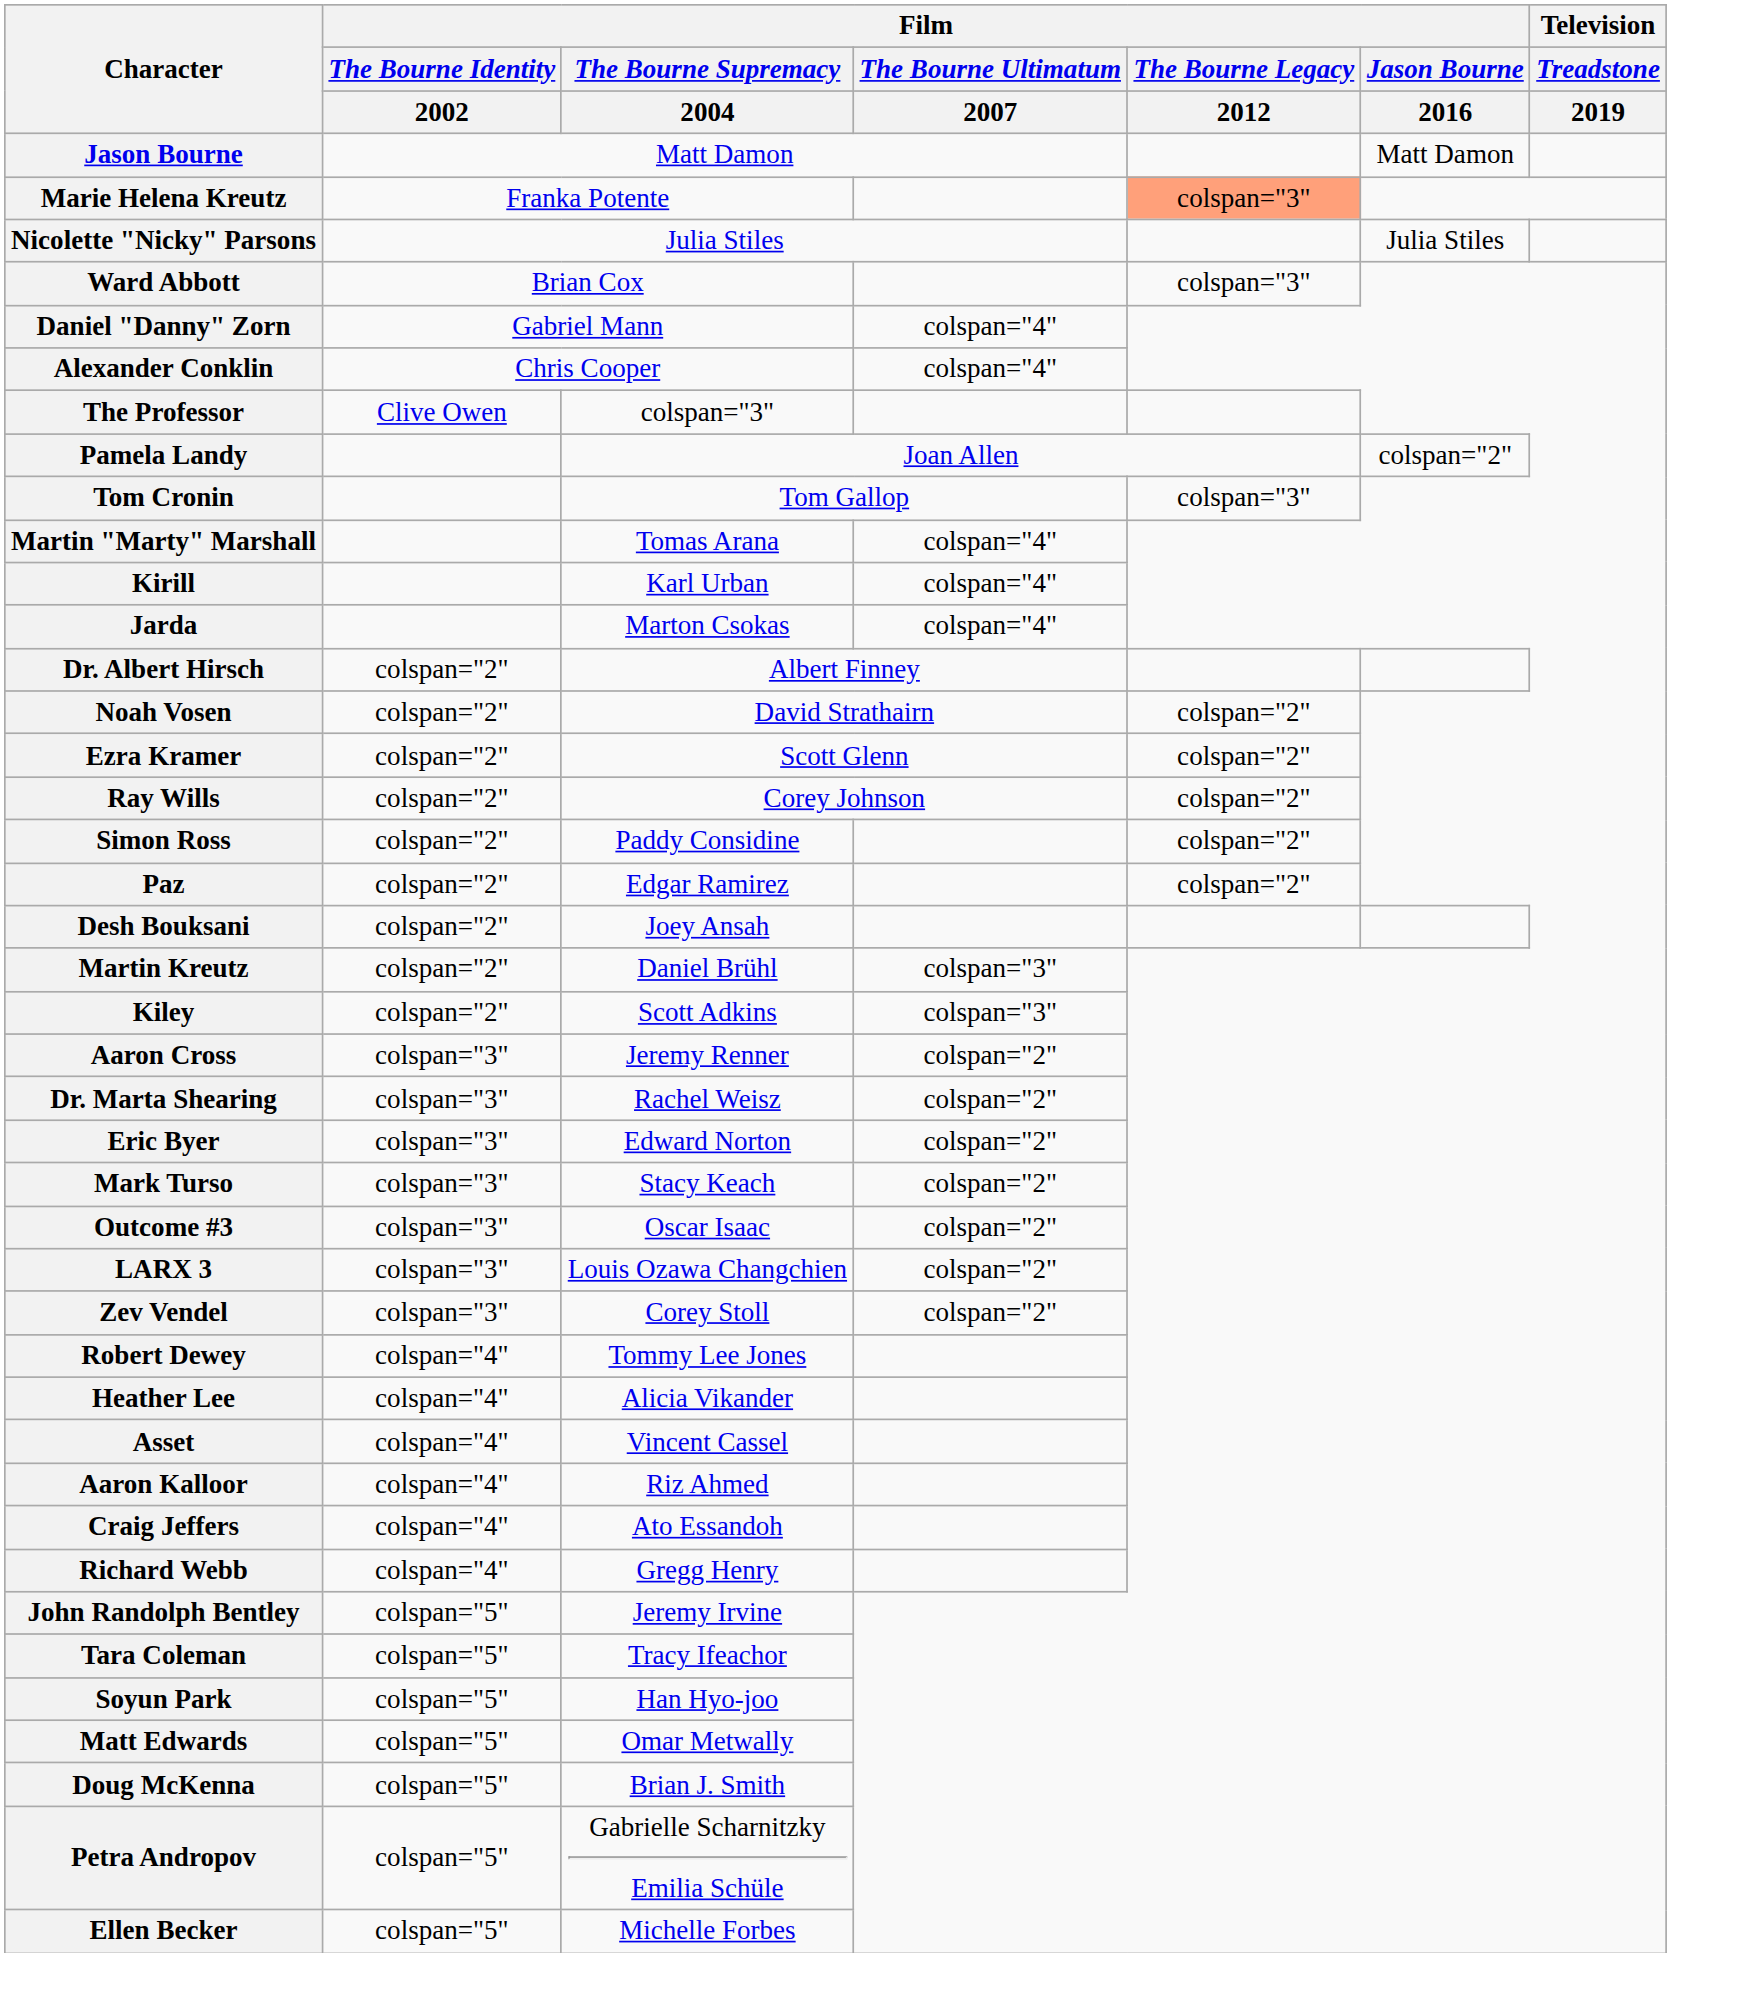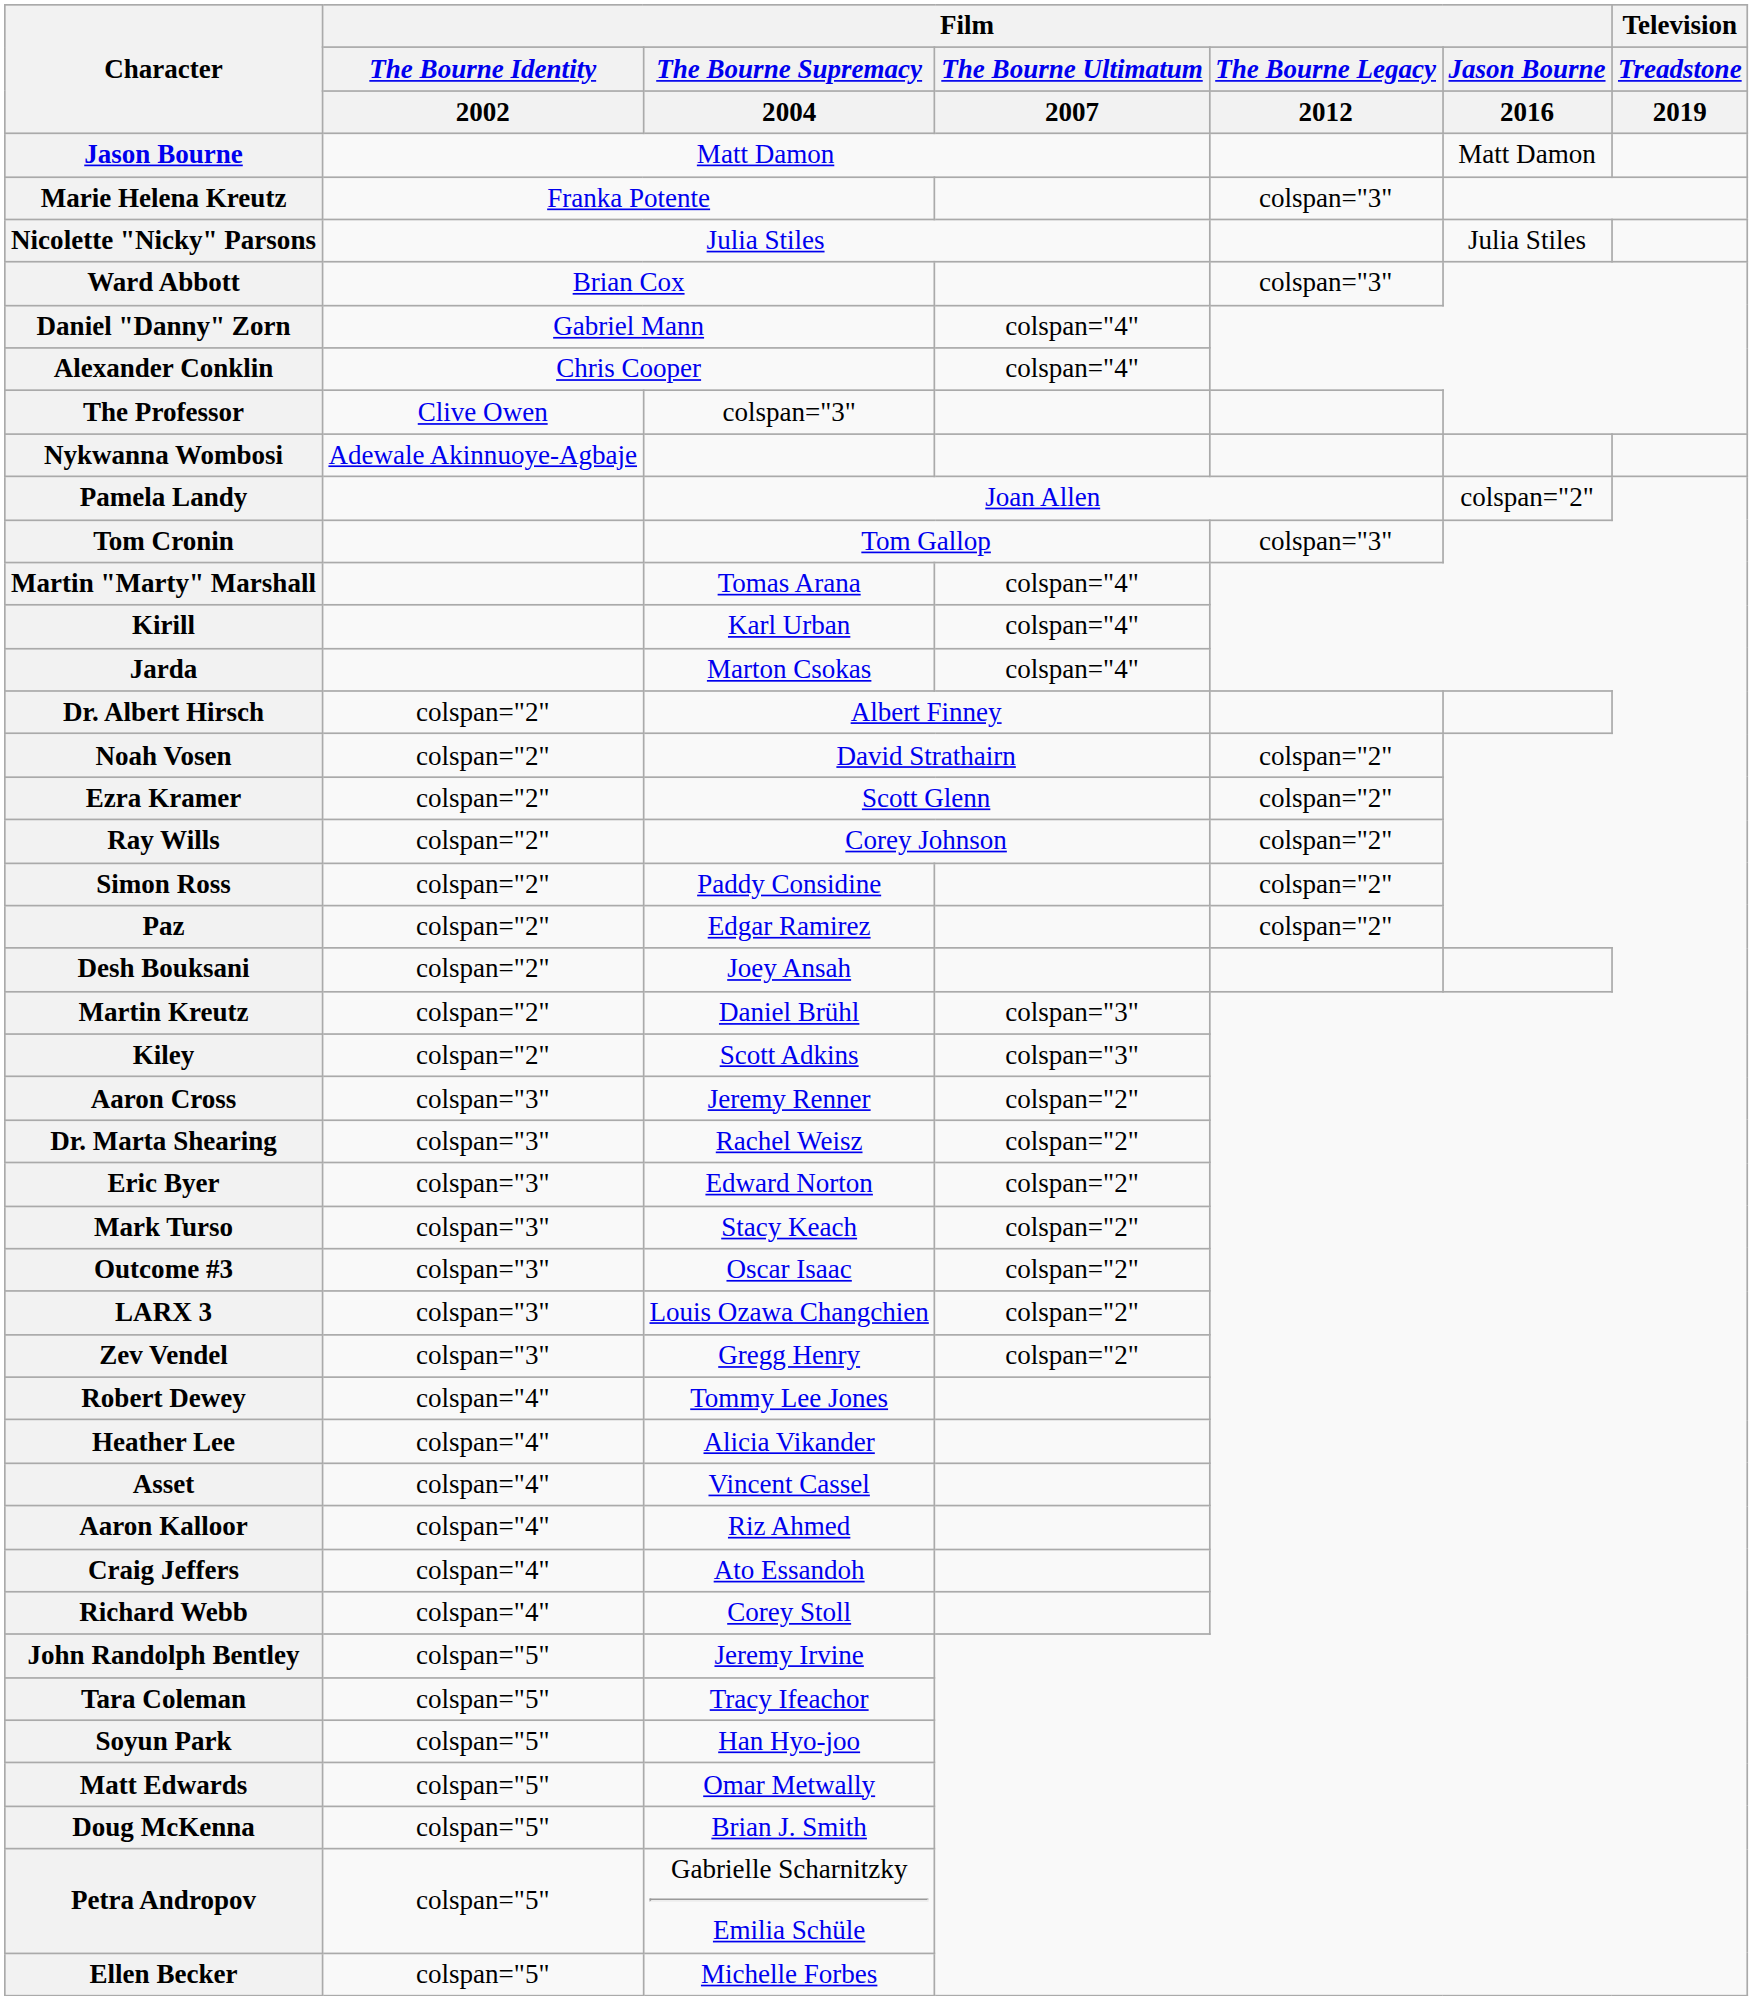(1244, 197) lightsalmon background -> (1326, 197) no background
+ row: (164, 454)
(707, 1312) Corey Stoll -> (789, 1355) Gregg Henry
(707, 1569) Gregg Henry -> (789, 1612) Corey Stoll
